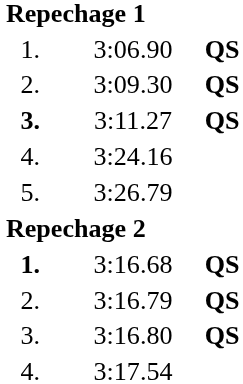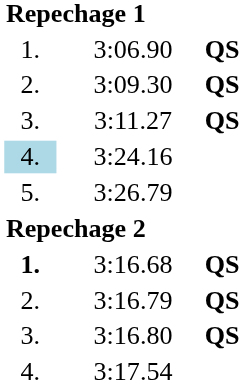(30, 120) bold -> (30, 120) normal
(30, 156) no background -> (30, 156) lightblue background
